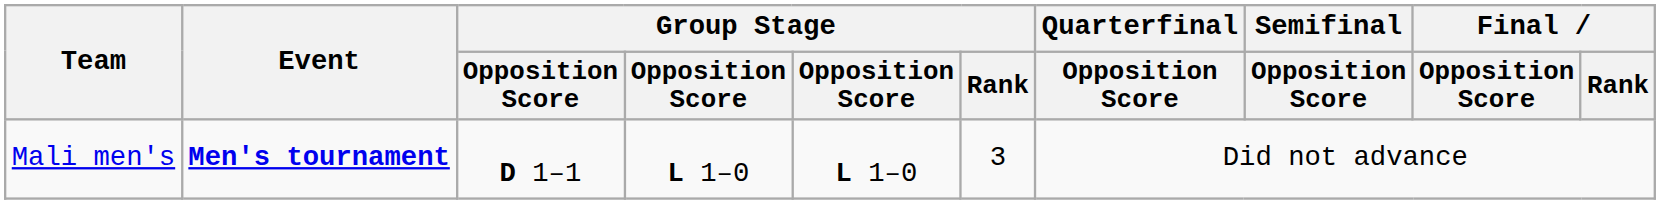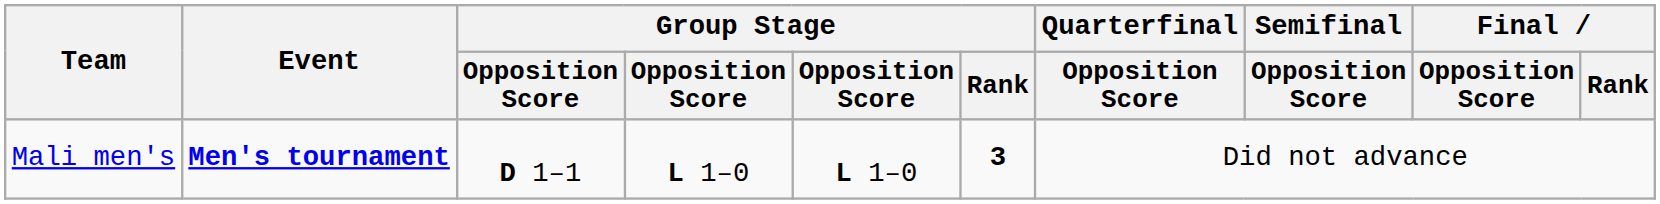(998, 158) normal -> (998, 158) bold
